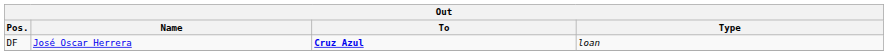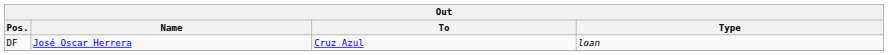(339, 42) bold -> (339, 42) normal
